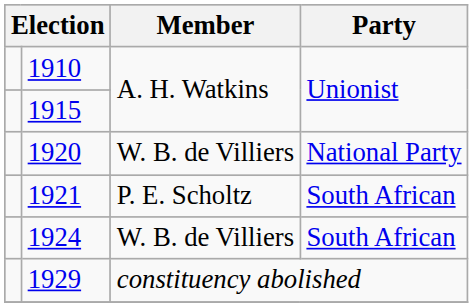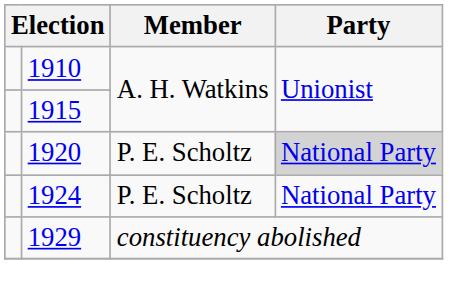(205, 152) W. B. de Villiers -> (184, 152) P. E. Scholtz
(384, 152) no background -> (358, 152) lightgrey background
- row: (54, 195)
(205, 237) W. B. de Villiers -> (184, 195) P. E. Scholtz
(381, 237) South African -> (358, 195) National Party
